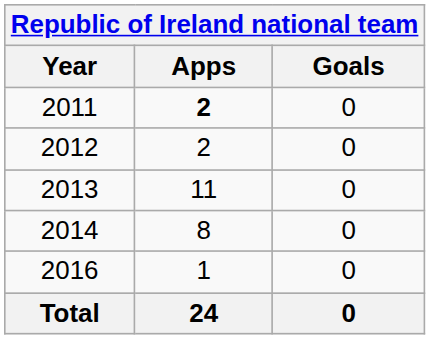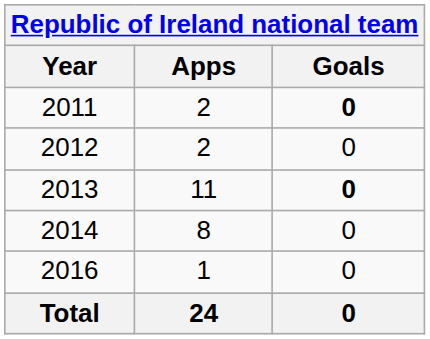(204, 107) bold -> (204, 107) normal
(349, 107) normal -> (349, 107) bold
(349, 189) normal -> (349, 189) bold
